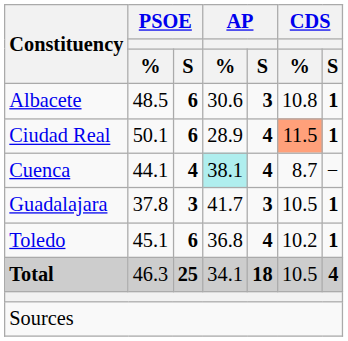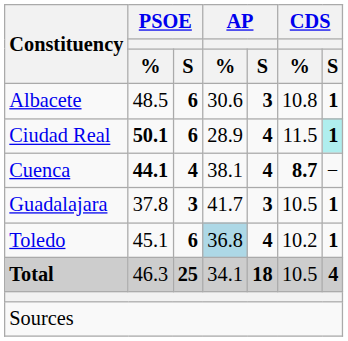(150, 135) normal -> (150, 135) bold
(300, 135) lightsalmon background -> (300, 135) no background
(333, 135) no background -> (333, 135) paleturquoise background
(150, 170) normal -> (150, 170) bold
(225, 170) paleturquoise background -> (225, 170) no background
(305, 170) normal -> (305, 170) bold
(225, 239) no background -> (225, 239) lightblue background
